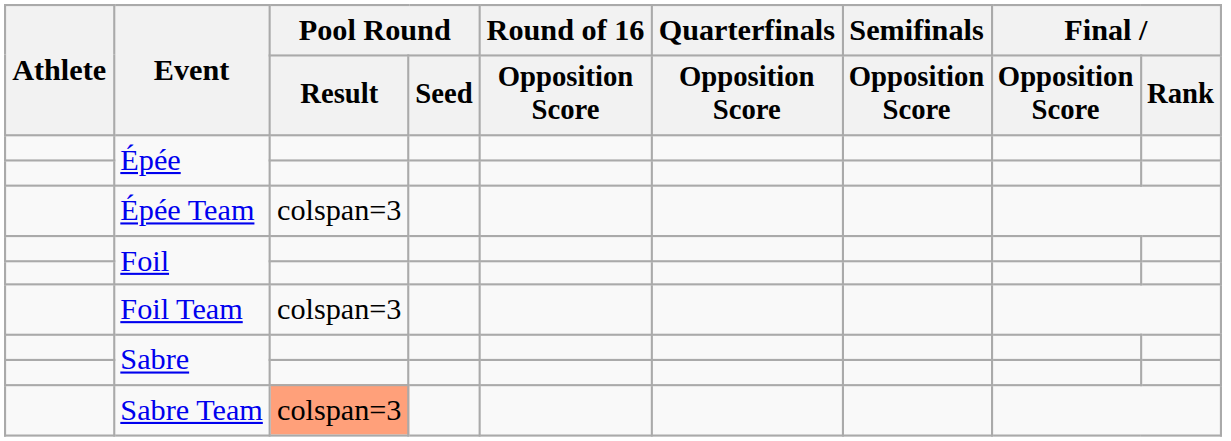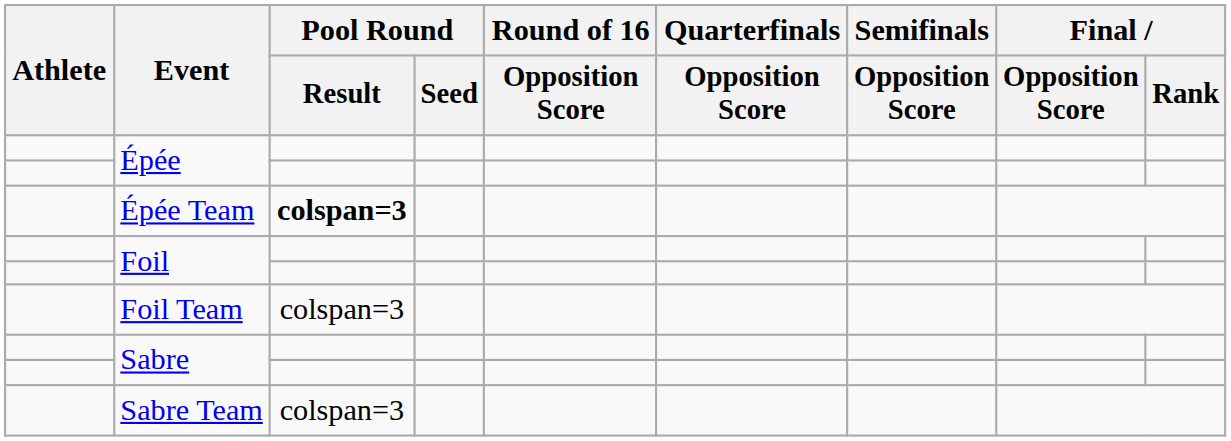(339, 210) normal -> (342, 210) bold
(339, 409) lightsalmon background -> (342, 409) no background
